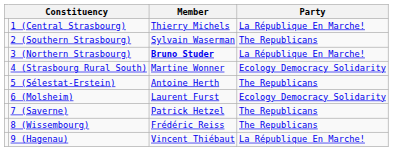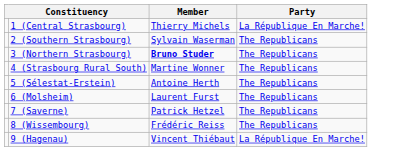(302, 54) La République En Marche! -> (278, 54) The Republicans
(313, 68) Ecology Democracy Solidarity -> (278, 68) The Republicans
(313, 97) Ecology Democracy Solidarity -> (278, 97) The Republicans
